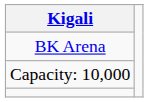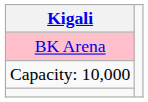(70, 46) no background -> (70, 46) pink background
